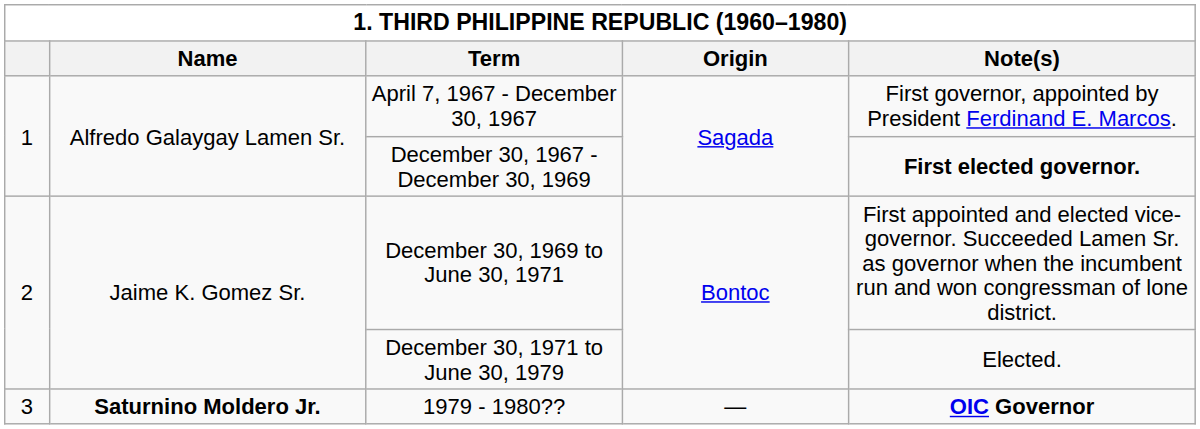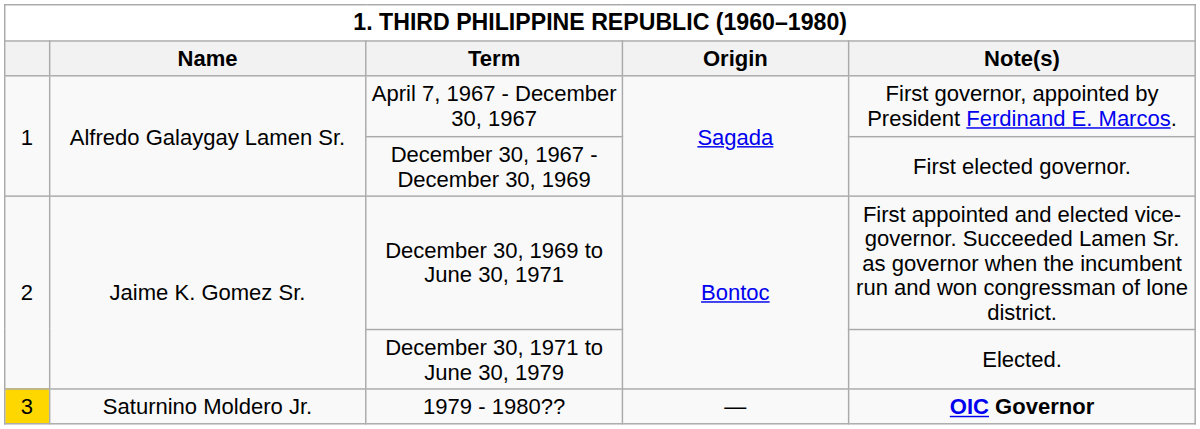(1022, 166) bold -> (1022, 166) normal
(27, 406) no background -> (27, 406) gold background
(208, 406) bold -> (208, 406) normal
